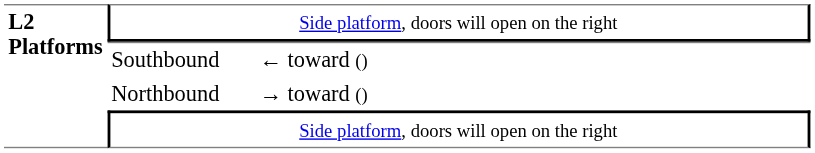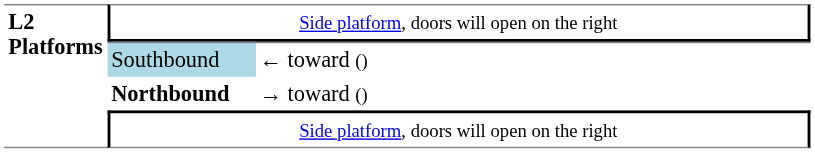(165, 59) no background -> (165, 59) lightblue background
(165, 93) normal -> (170, 93) bold
